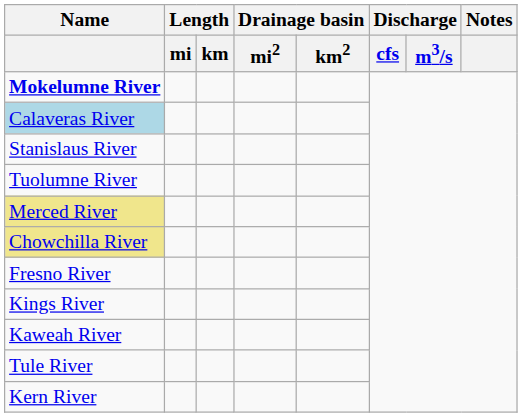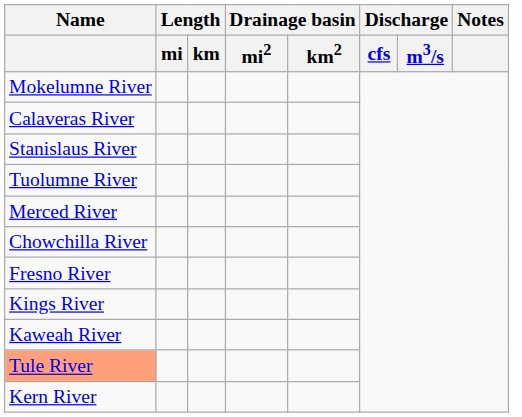(85, 87) bold -> (80, 87) normal
(72, 118) lightblue background -> (72, 118) no background
(63, 211) khaki background -> (63, 211) no background
(78, 241) khaki background -> (78, 241) no background
(51, 365) no background -> (51, 365) lightsalmon background
